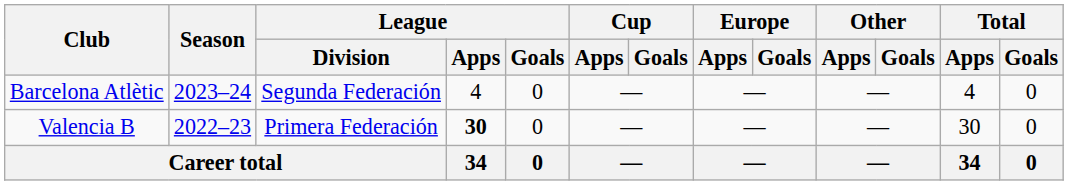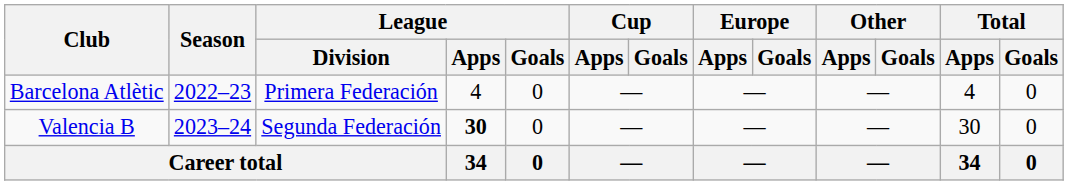(212, 92) 2023–24 -> (212, 92) 2022–23
(351, 92) Segunda Federación -> (351, 92) Primera Federación
(212, 127) 2022–23 -> (212, 127) 2023–24
(351, 127) Primera Federación -> (351, 127) Segunda Federación
